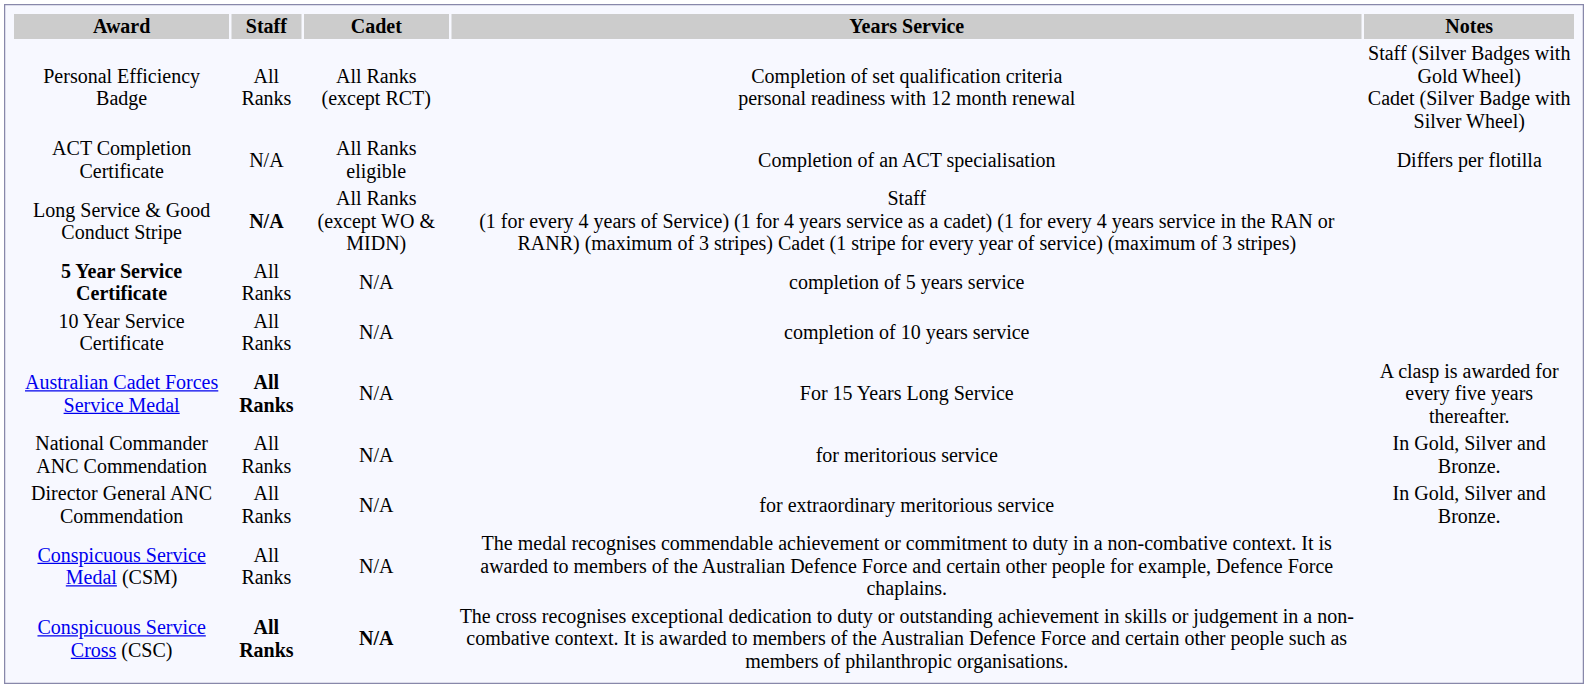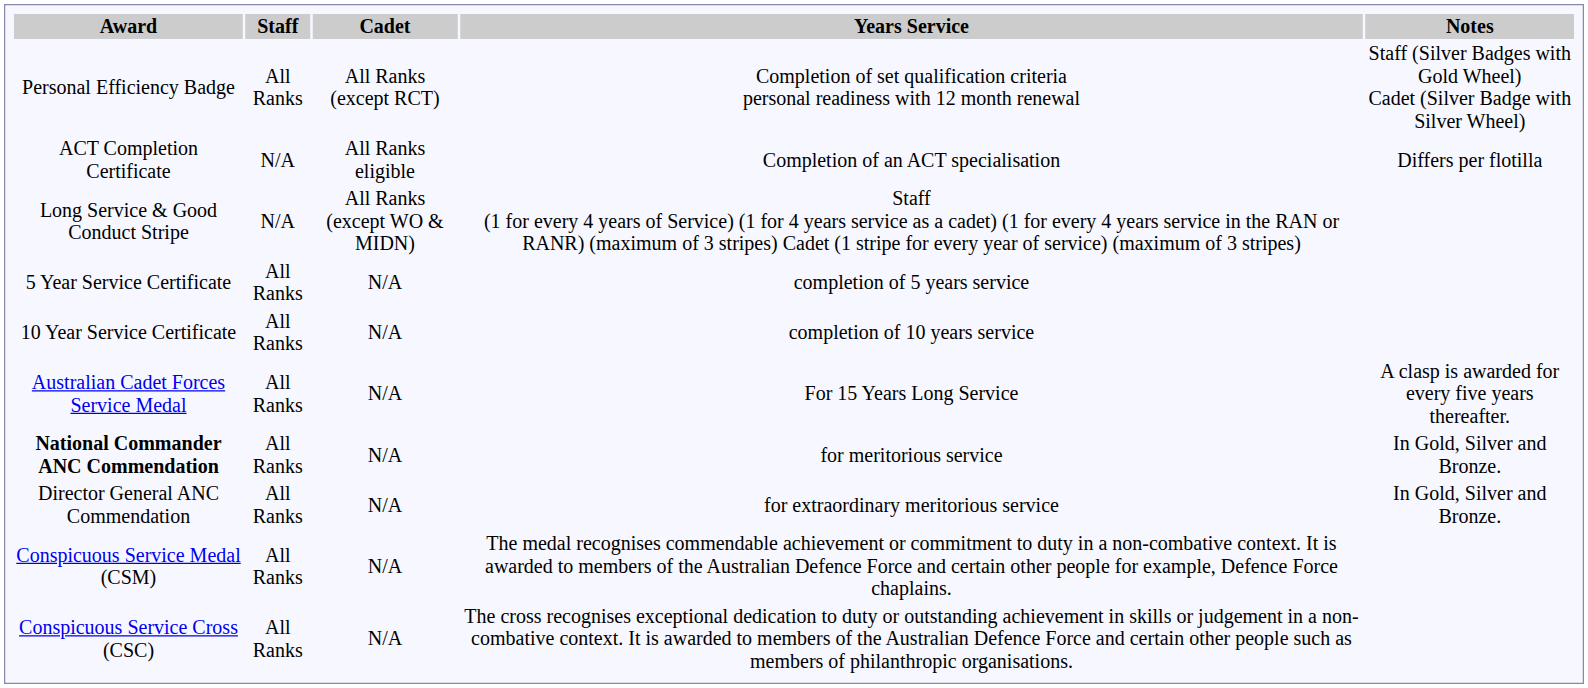(266, 221) bold -> (278, 221) normal
(122, 282) bold -> (128, 282) normal
(266, 393) bold -> (278, 393) normal
(122, 455) normal -> (128, 455) bold
(266, 638) bold -> (278, 638) normal
(376, 638) bold -> (385, 638) normal
